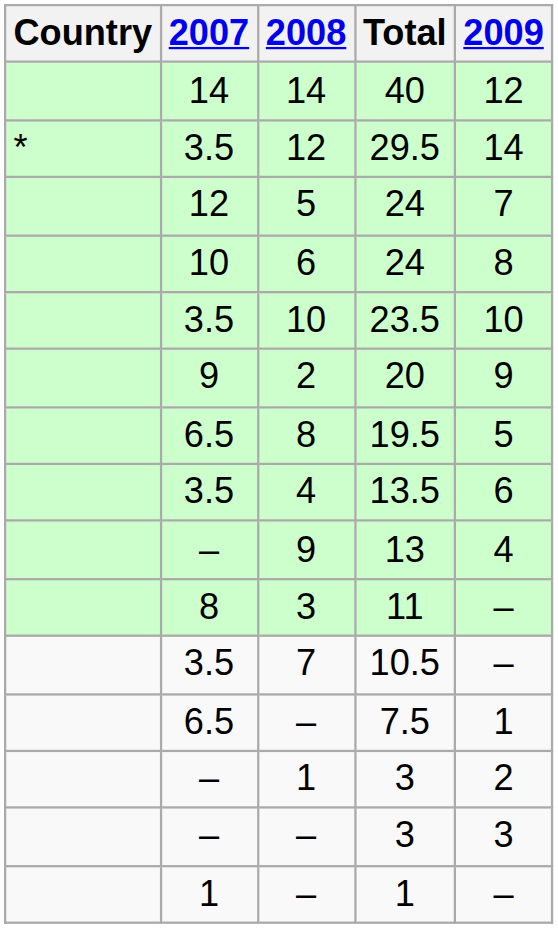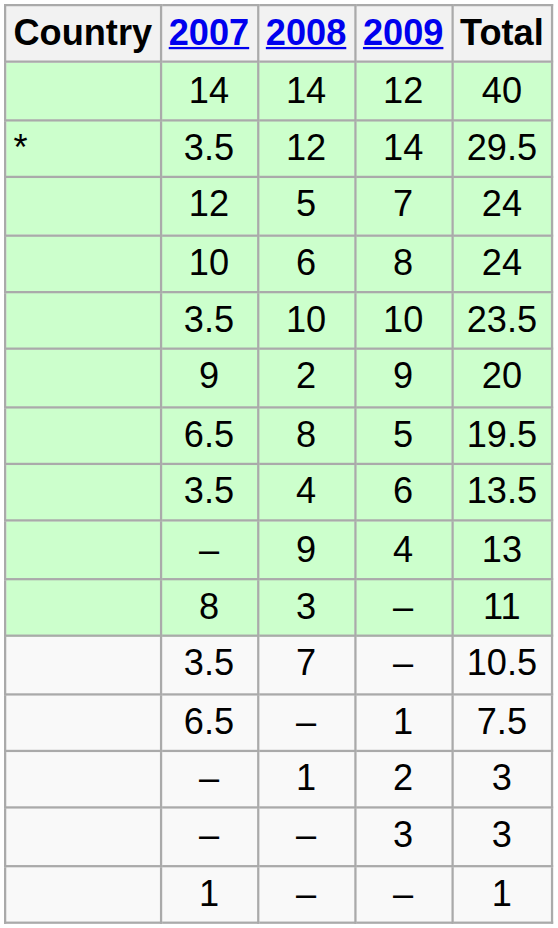columns swapped: (504, 33) <-> (405, 33)
